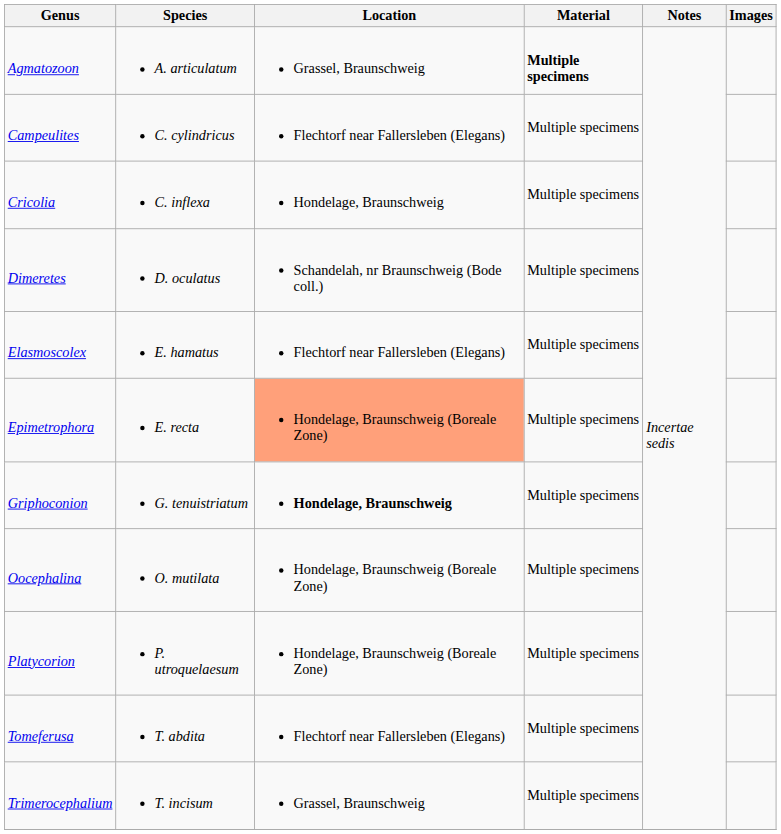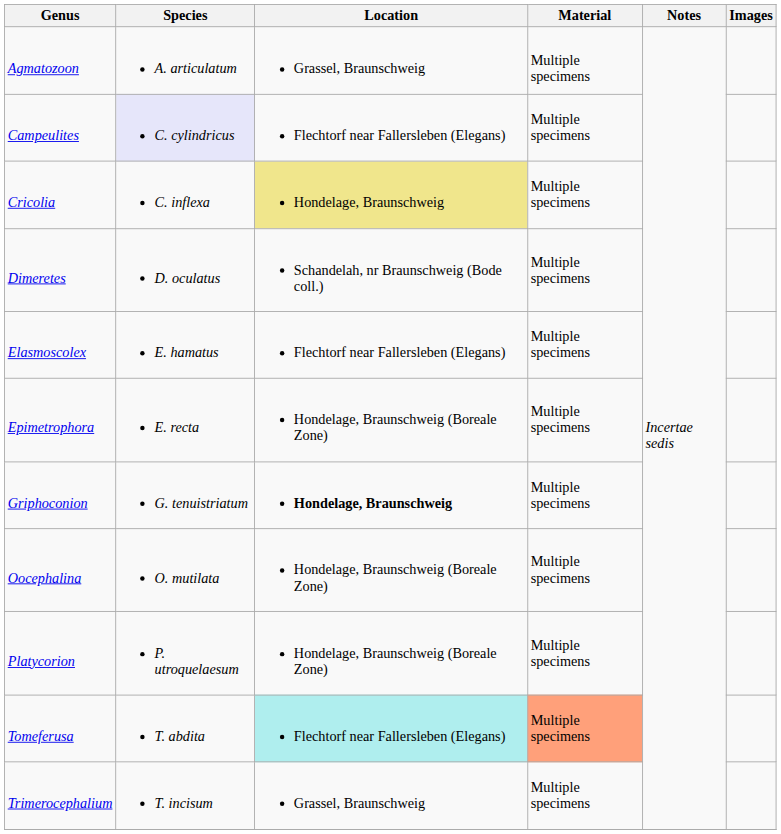(558, 68) bold -> (560, 68) normal
(185, 136) no background -> (185, 136) lavender background
(389, 203) no background -> (391, 203) khaki background
(389, 428) lightsalmon background -> (391, 428) no background
(389, 736) no background -> (391, 736) paleturquoise background
(583, 728) no background -> (560, 728) lightsalmon background
